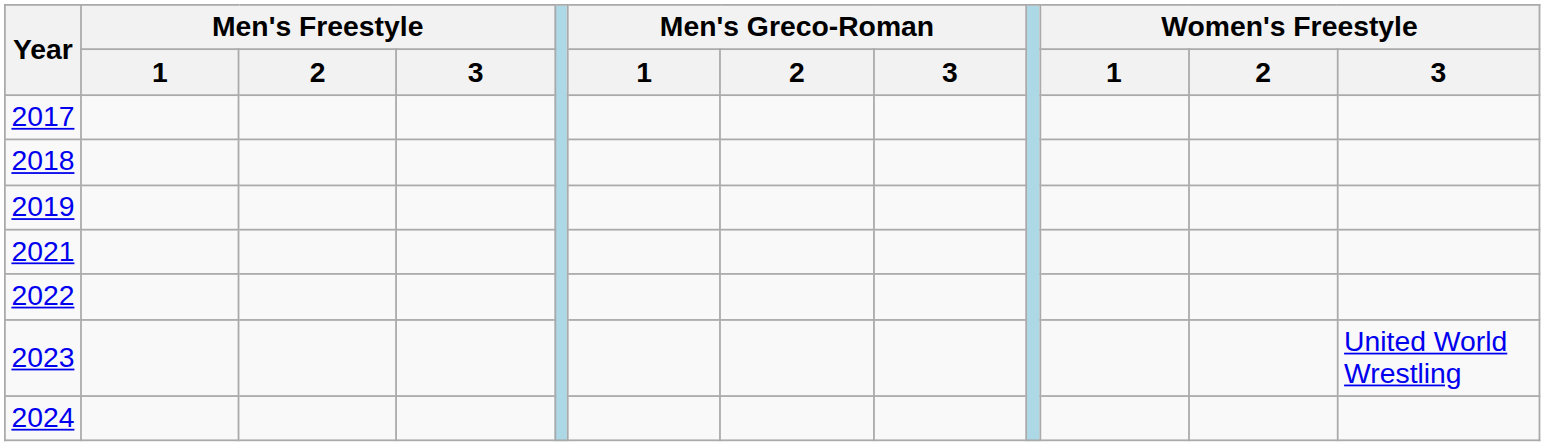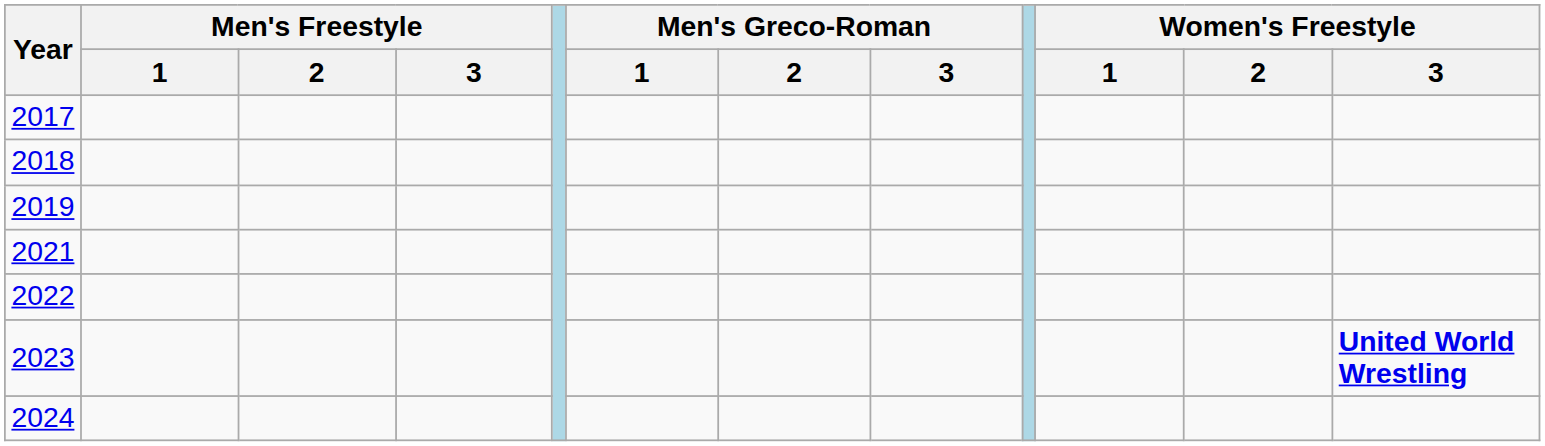(1426, 357) normal -> (1427, 357) bold
